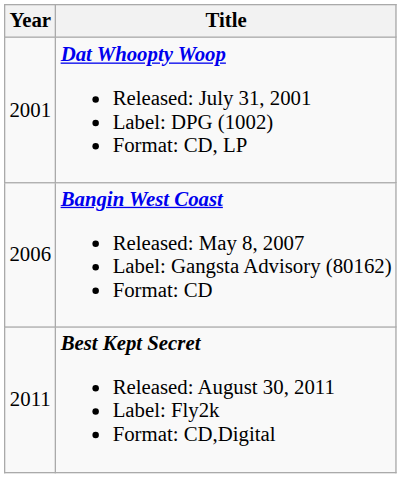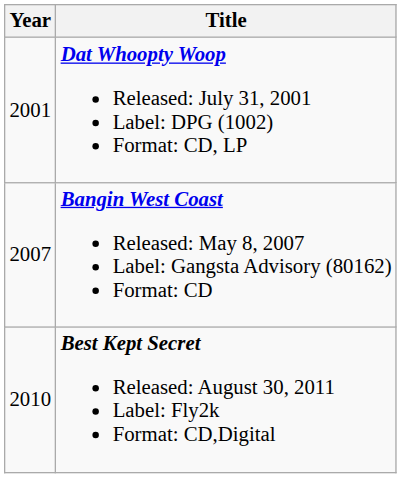(30, 254) 2006 -> (30, 254) 2007
(30, 399) 2011 -> (30, 399) 2010
